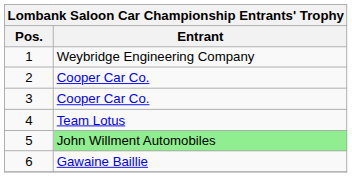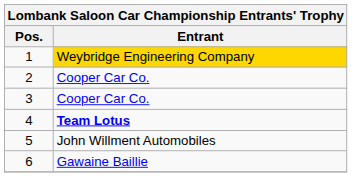(156, 57) no background -> (156, 57) gold background
(91, 120) normal -> (93, 120) bold
(136, 141) lightgreen background -> (136, 141) no background
